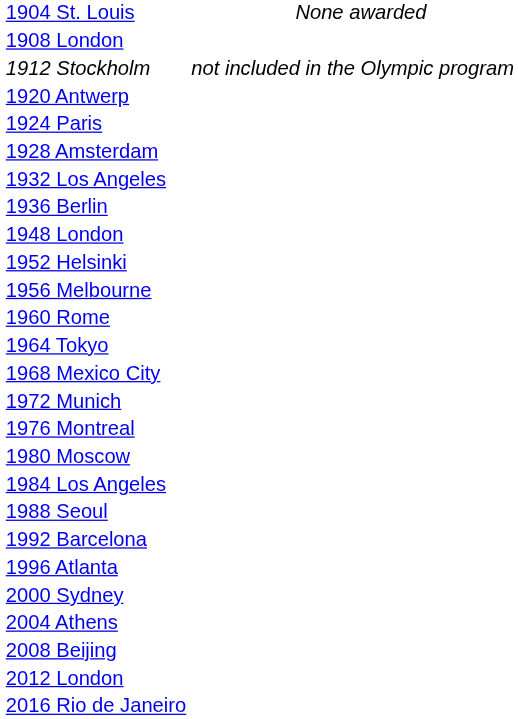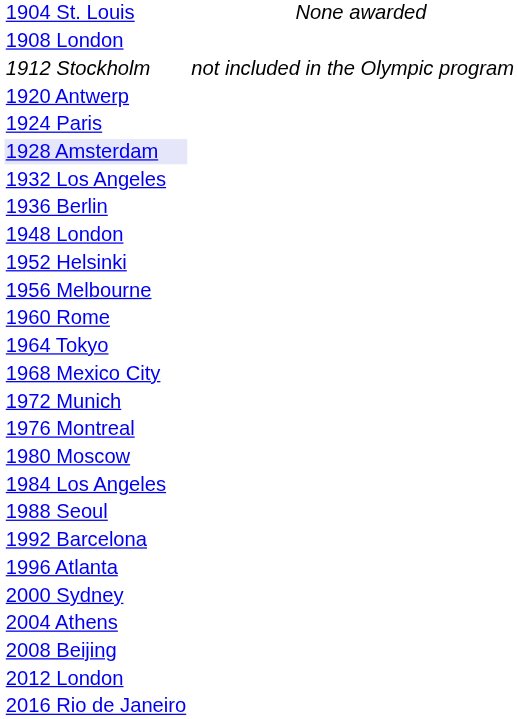(82, 151) no background -> (82, 151) lavender background
